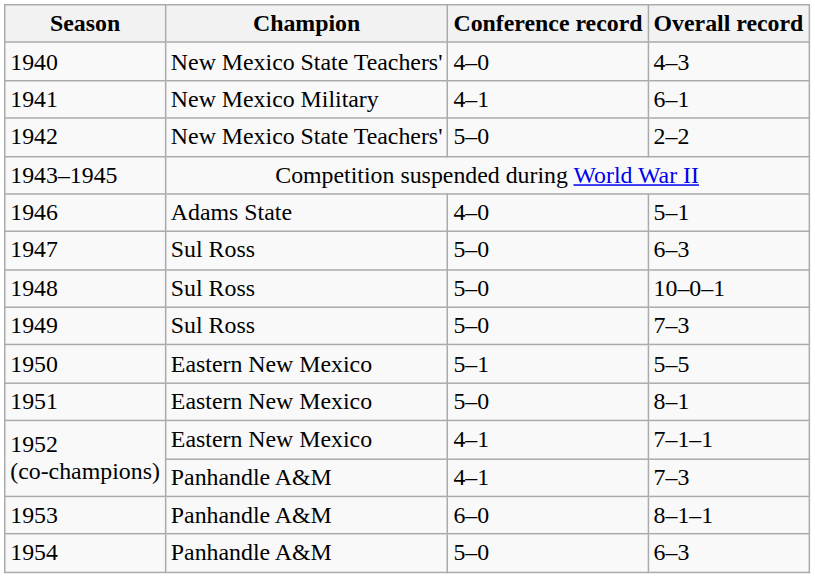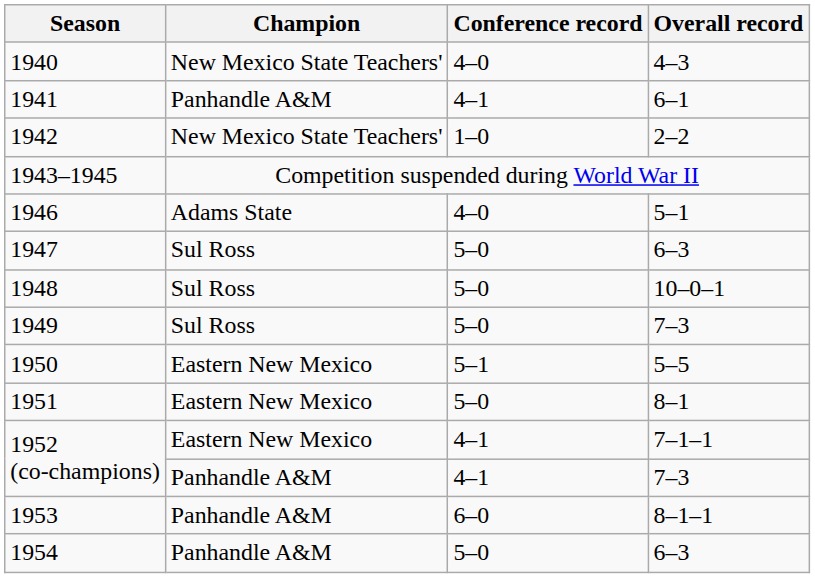(275, 99) New Mexico Military -> (251, 99) Panhandle A&M
(471, 136) 5–0 -> (471, 136) 1–0
